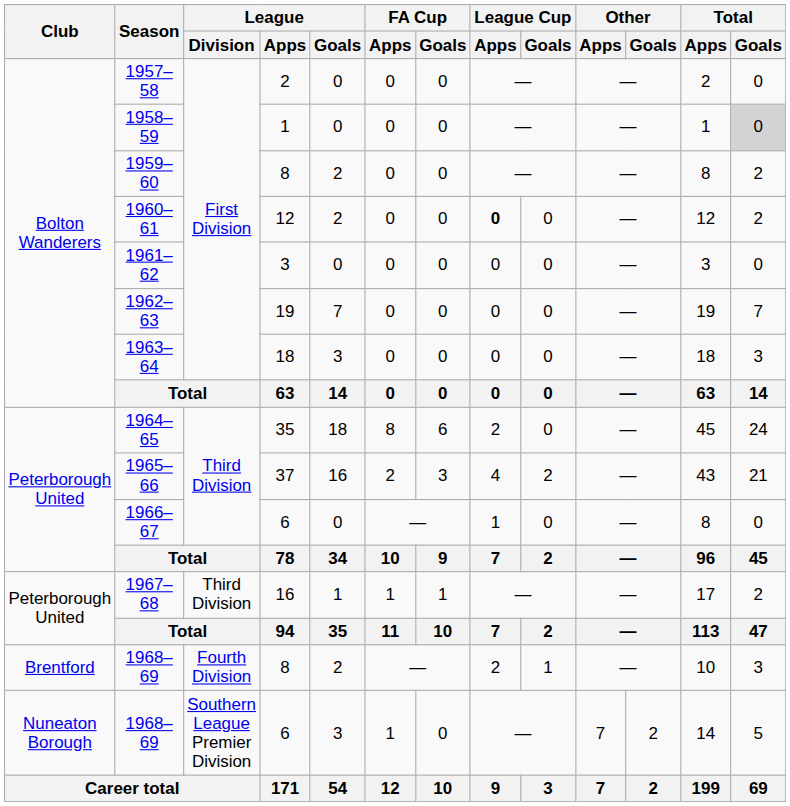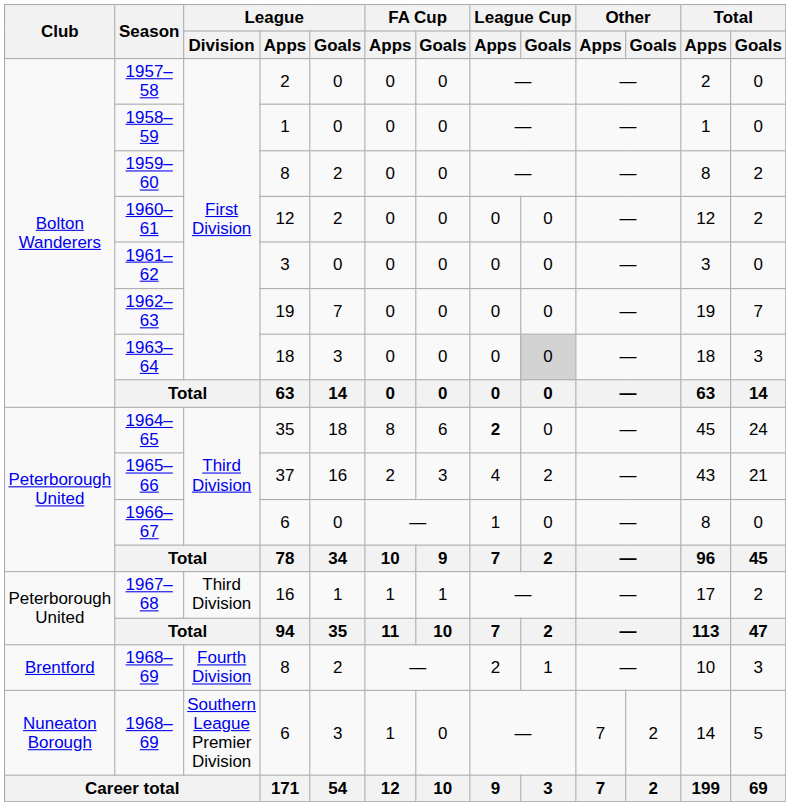(758, 127) lightgrey background -> (758, 127) no background
(495, 219) bold -> (495, 219) normal
(548, 357) no background -> (548, 357) lightgrey background
(495, 430) normal -> (495, 430) bold
